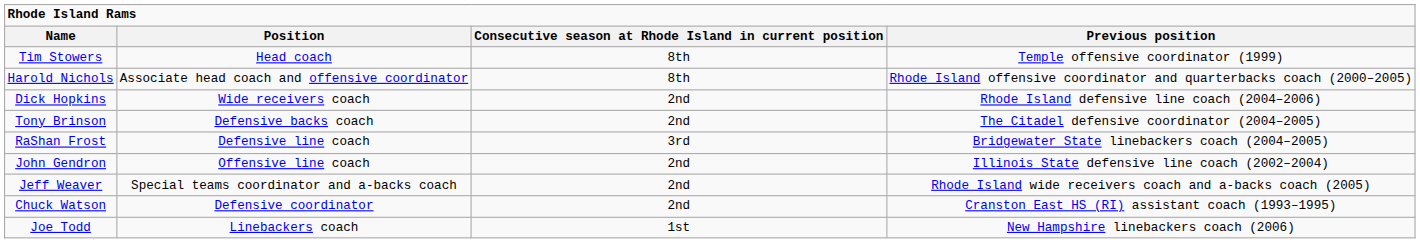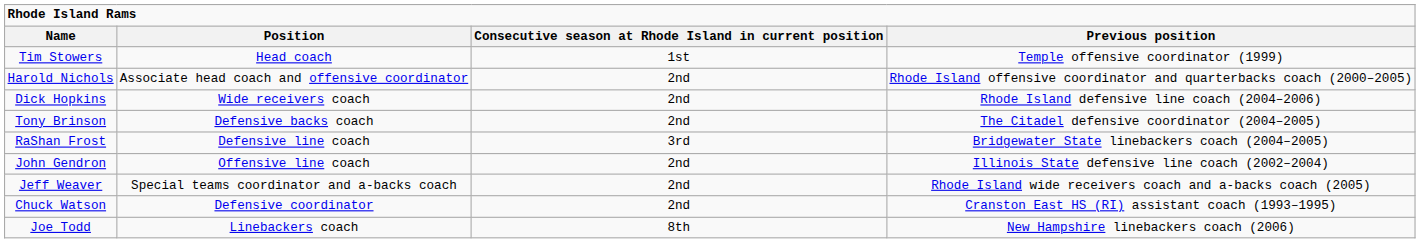(679, 57) 8th -> (679, 57) 1st
(679, 79) 8th -> (679, 79) 2nd
(679, 227) 1st -> (679, 227) 8th
